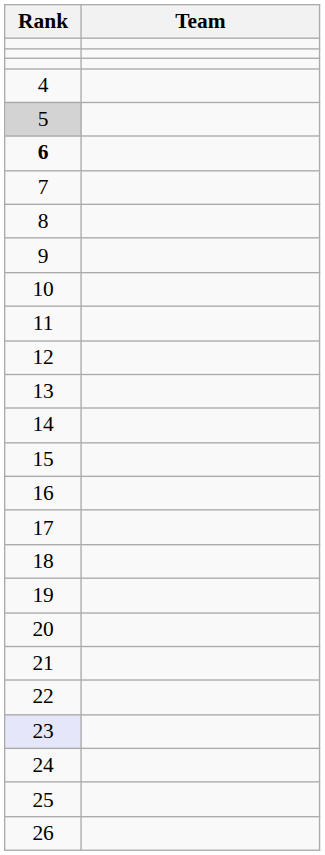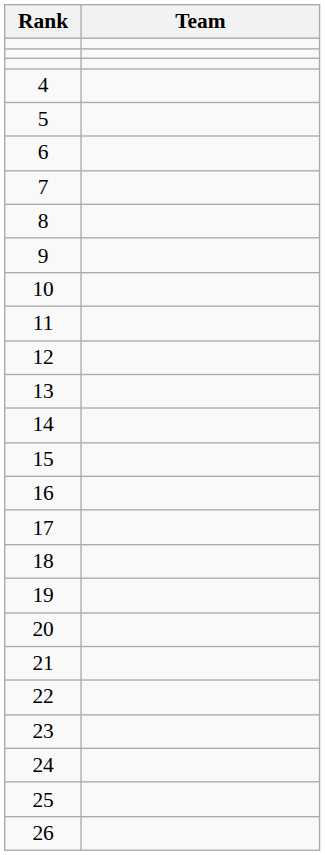(43, 119) lightgrey background -> (43, 119) no background
(43, 153) bold -> (43, 153) normal
(43, 731) lavender background -> (43, 731) no background
